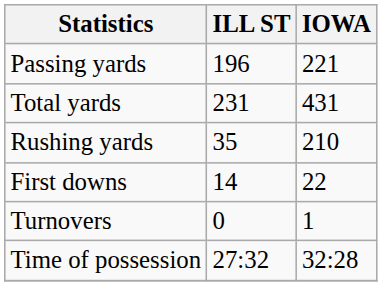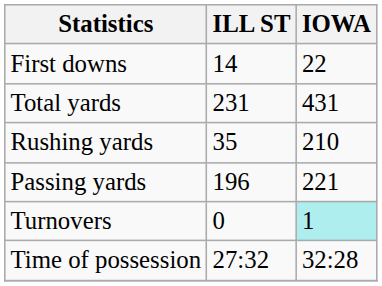rows swapped: (69, 181) <-> (78, 63)
(308, 220) no background -> (308, 220) paleturquoise background
